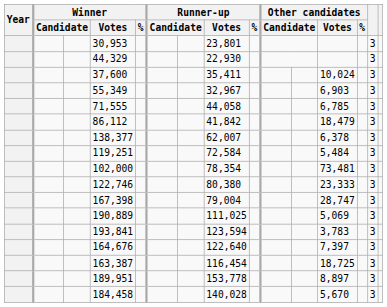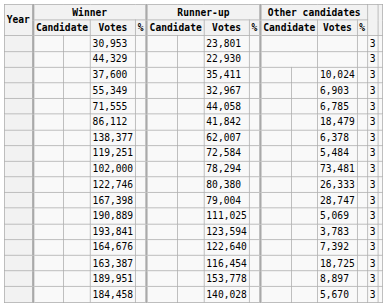(224, 169) 78,354 -> (224, 169) 78,294
(337, 185) 23,333 -> (337, 185) 26,333
(334, 247) 7,397 -> (334, 247) 7,392
